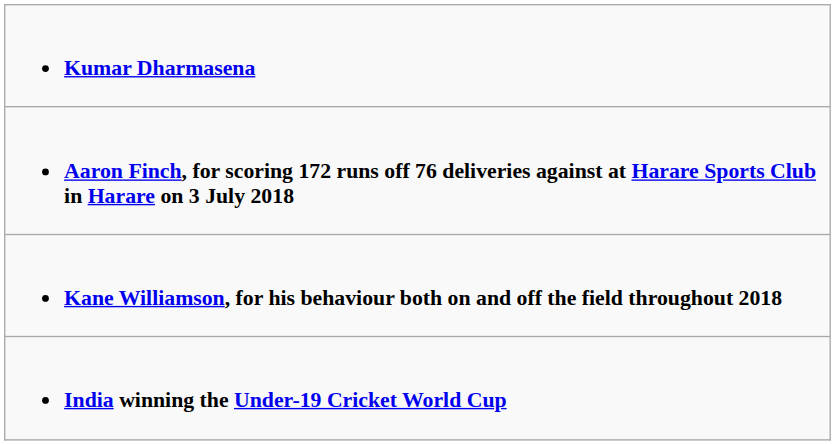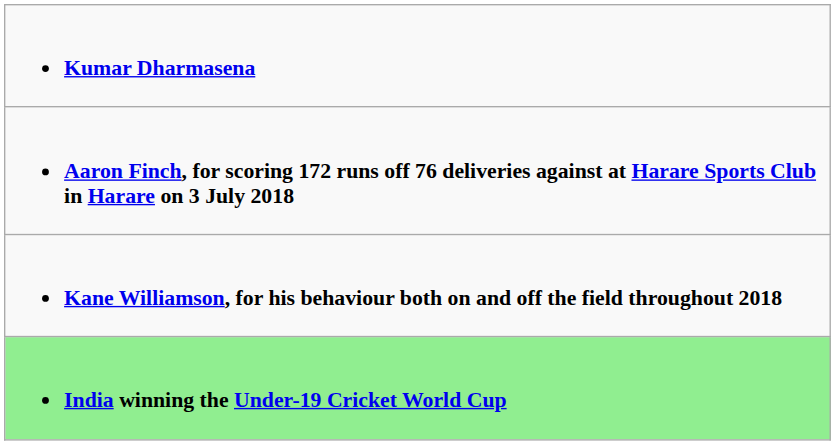(417, 400) no background -> (417, 400) lightgreen background
